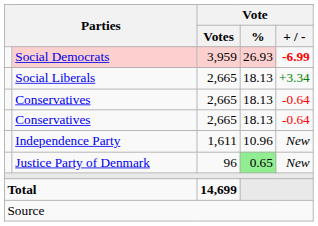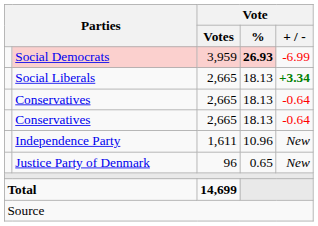(258, 57) normal -> (258, 57) bold
(296, 57) bold -> (296, 57) normal
(294, 78) normal -> (294, 78) bold
(261, 162) lightgreen background -> (261, 162) no background
